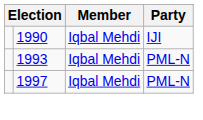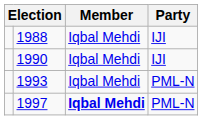+ row: (32, 37)
(104, 81) normal -> (106, 103) bold
